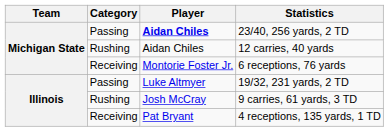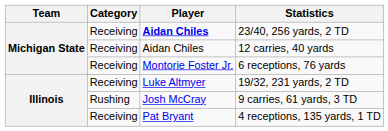(109, 31) Passing -> (114, 31) Receiving
(110, 48) Rushing -> (114, 48) Receiving
(109, 83) Passing -> (114, 83) Receiving
